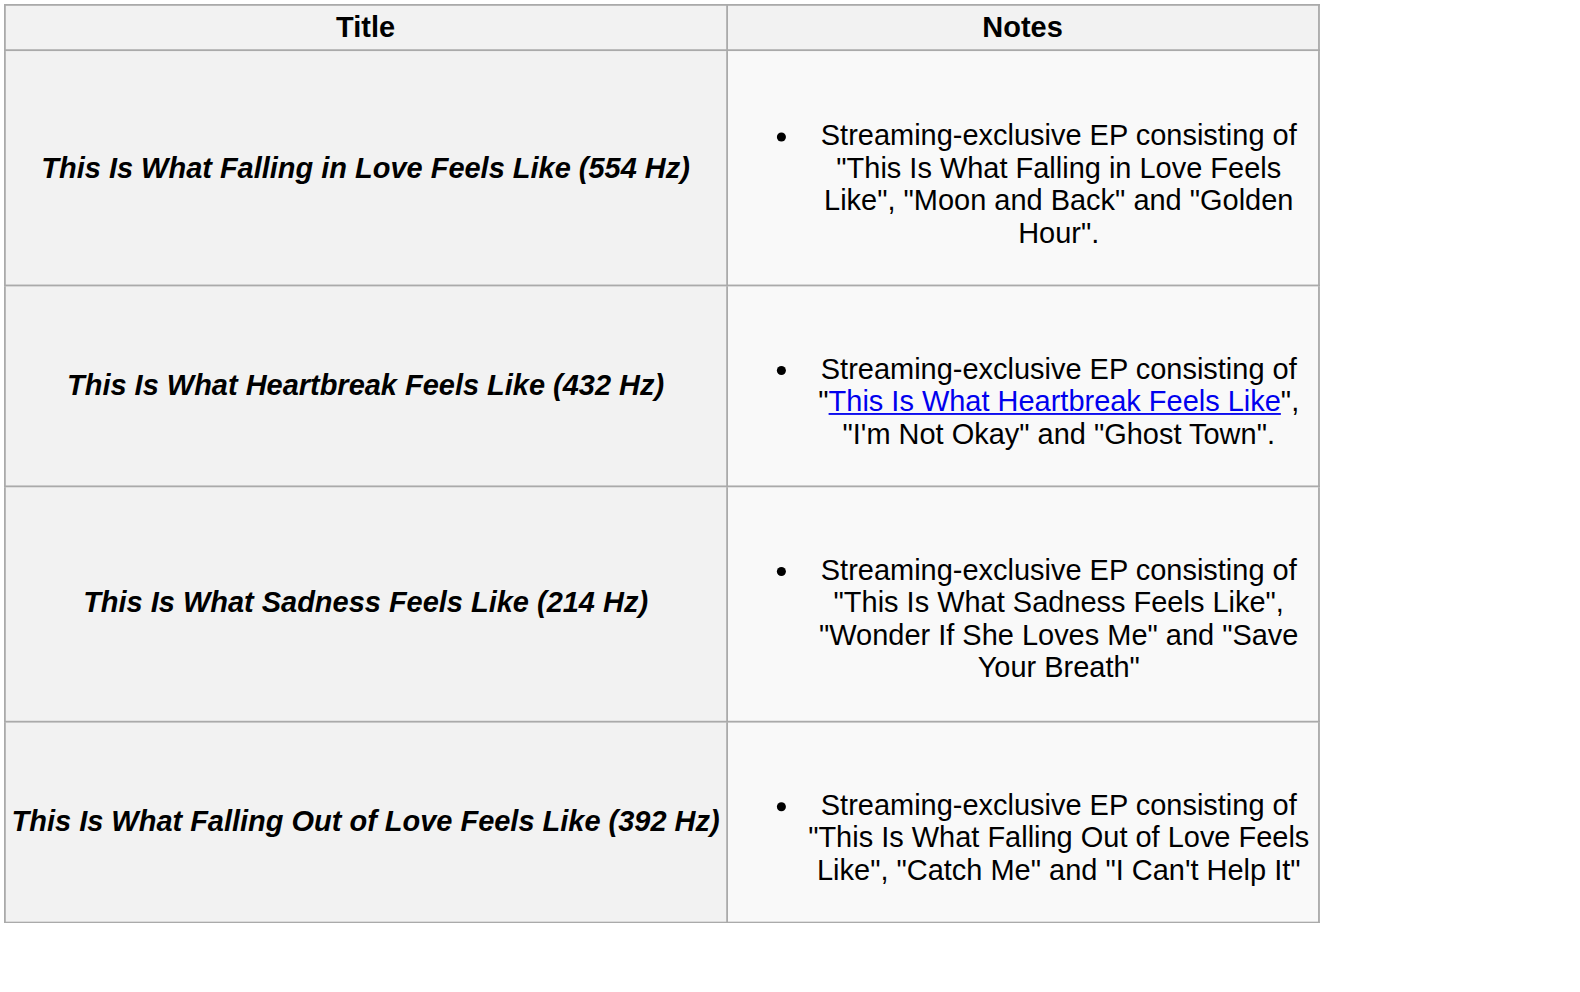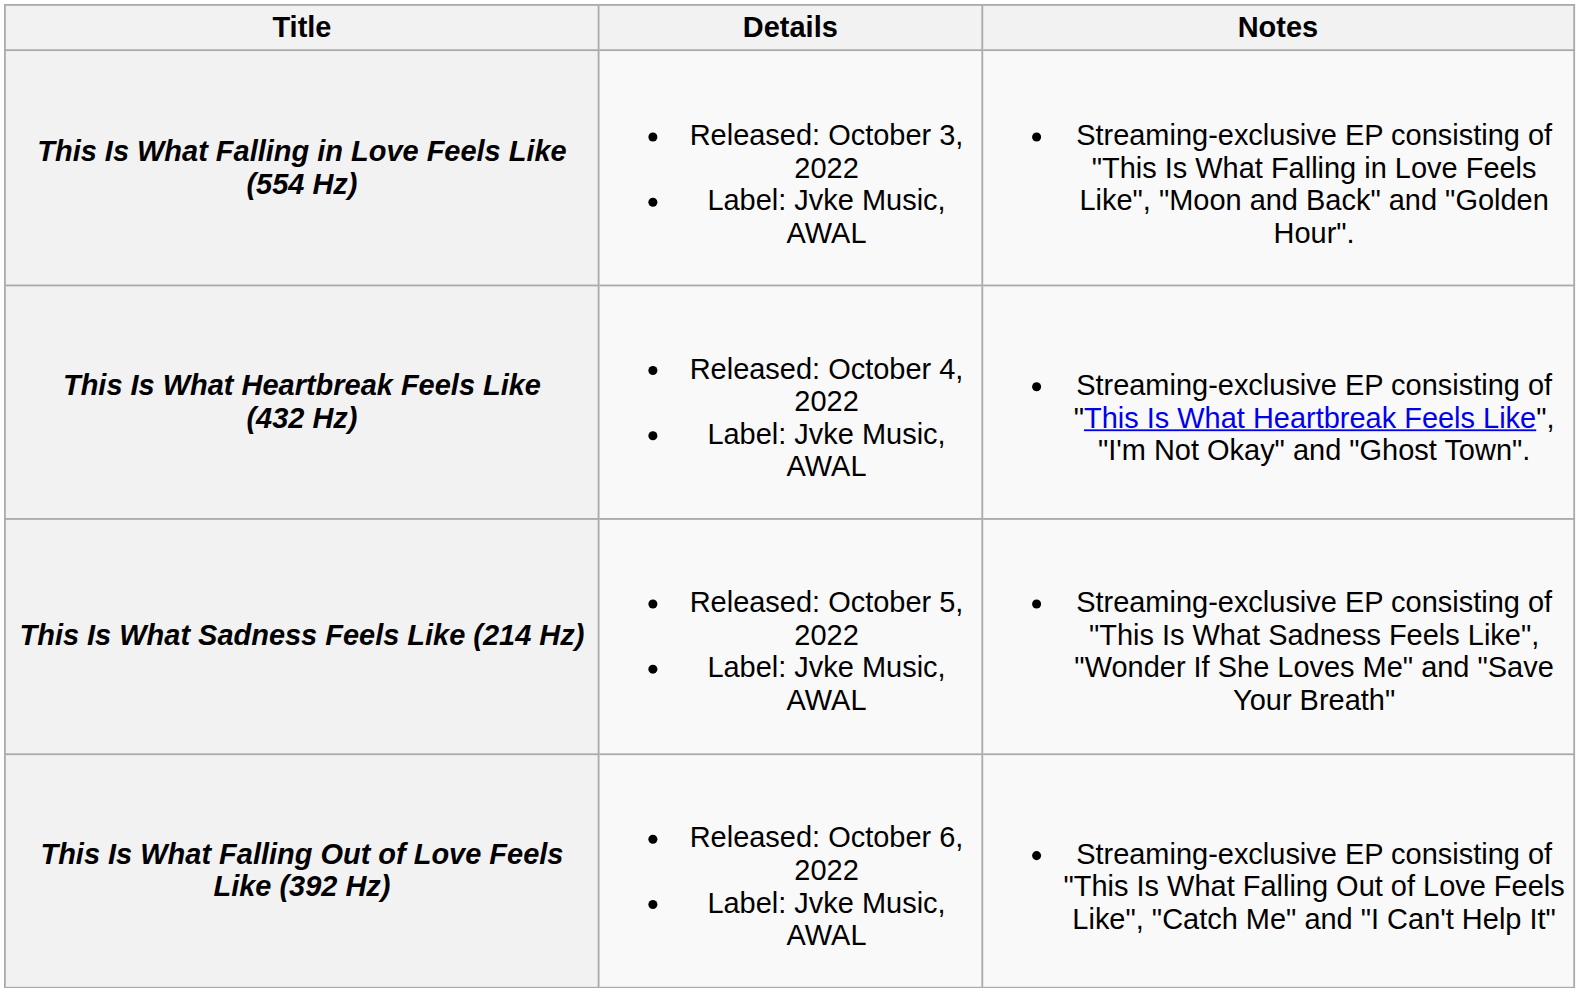+ column: (790, 27)
